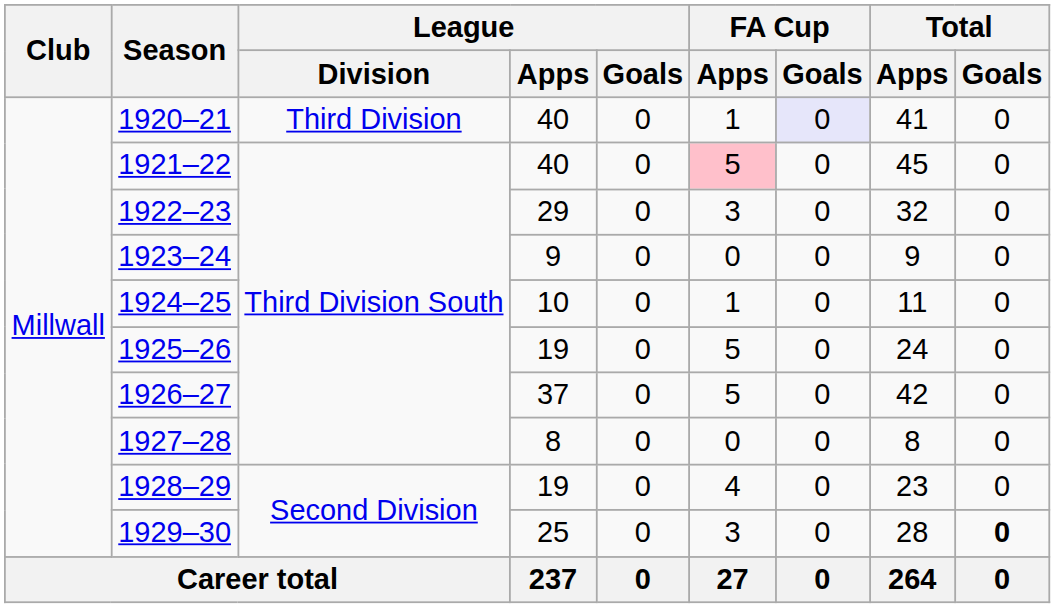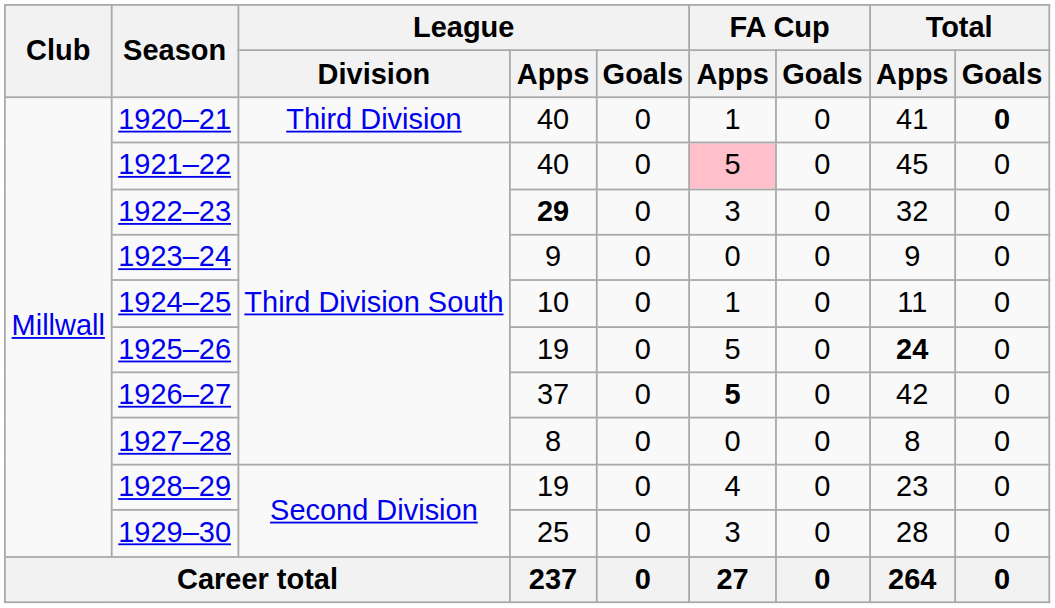(822, 119) lavender background -> (822, 119) no background
(1002, 119) normal -> (1002, 119) bold
(553, 211) normal -> (553, 211) bold
(912, 348) normal -> (912, 348) bold
(733, 394) normal -> (733, 394) bold
(1002, 532) bold -> (1002, 532) normal
